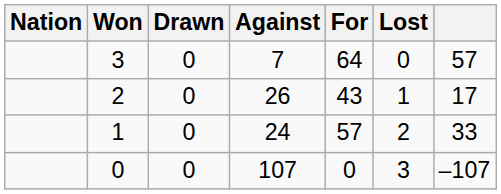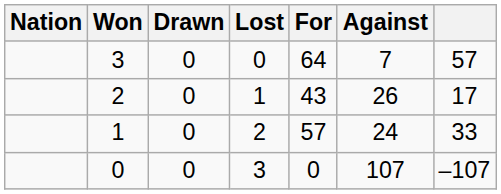columns swapped: (403, 22) <-> (278, 22)
